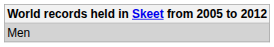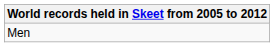(19, 33) lightgrey background -> (19, 33) no background
